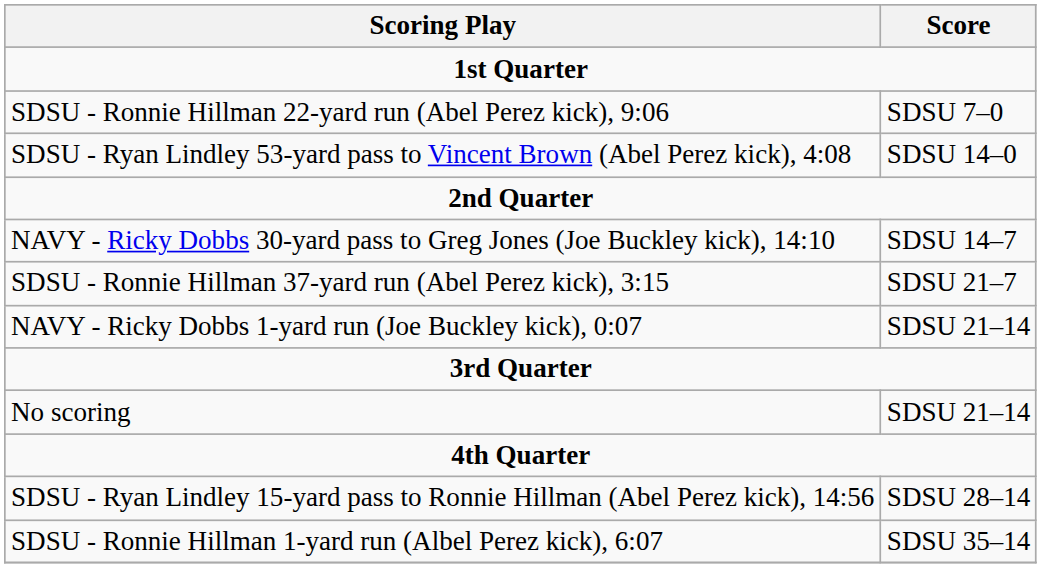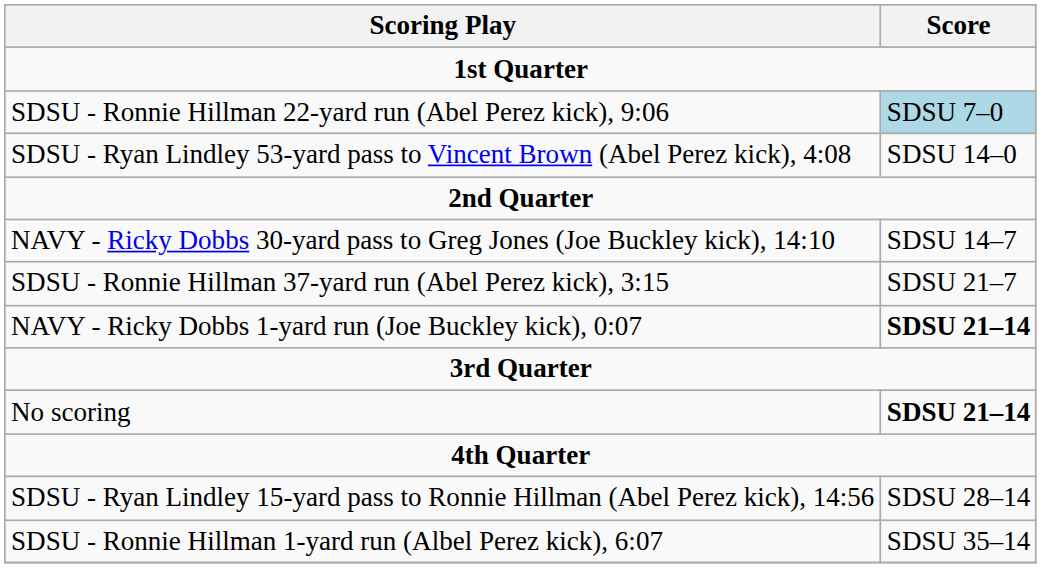(945, 111) no background -> (945, 111) lightblue background
(959, 326) normal -> (959, 326) bold
(959, 411) normal -> (959, 411) bold
